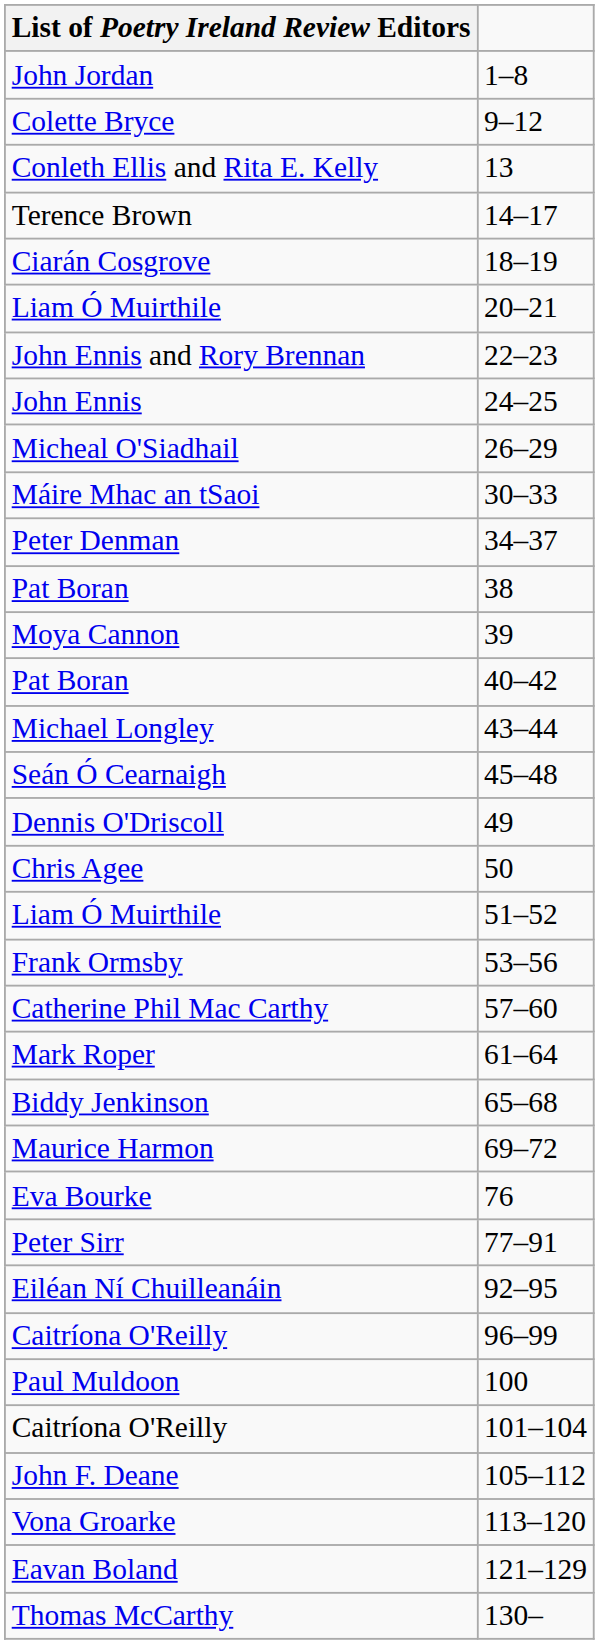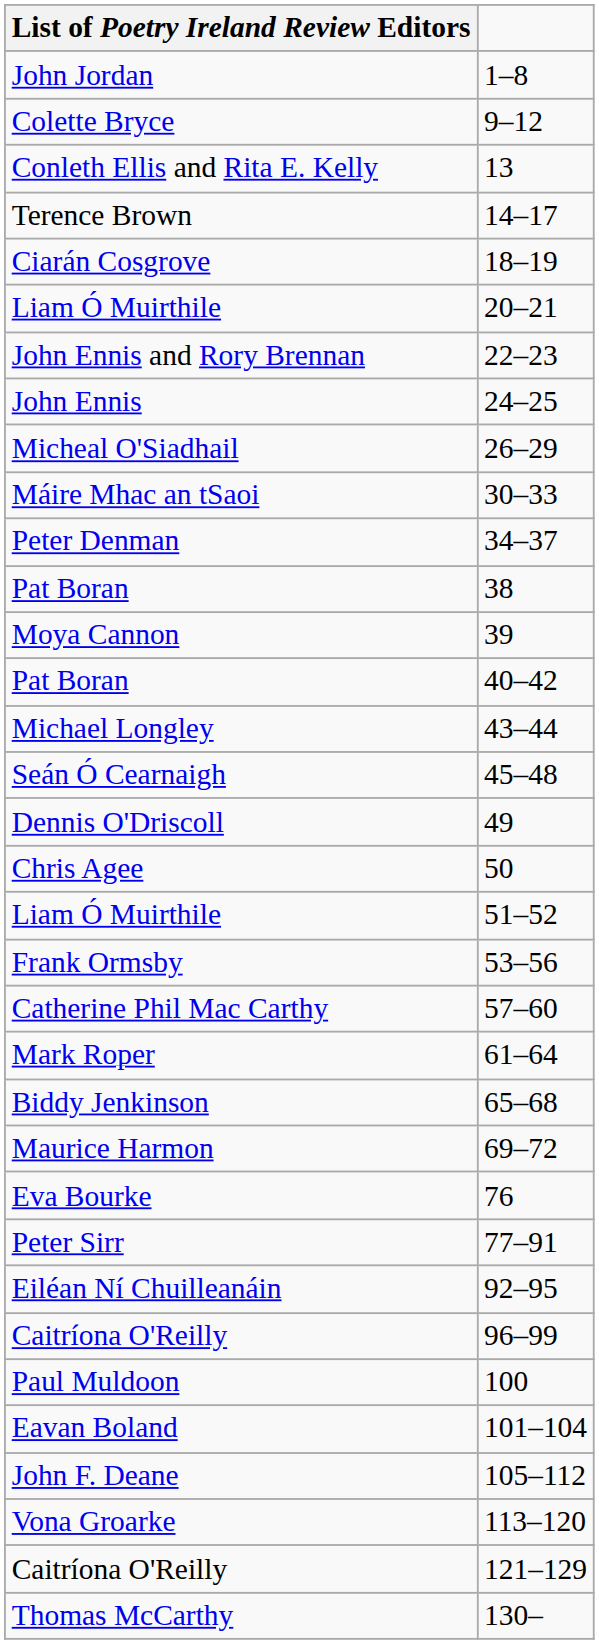(119, 1428) Caitríona O'Reilly -> (95, 1428) Eavan Boland
(95, 1568) Eavan Boland -> (119, 1568) Caitríona O'Reilly
